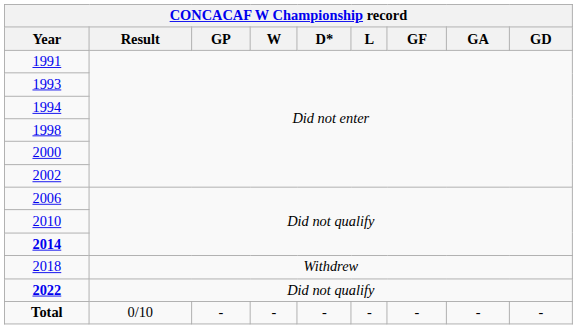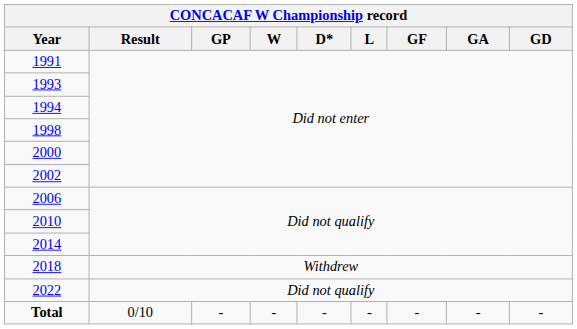(47, 244) bold -> (47, 244) normal
(47, 289) bold -> (47, 289) normal
